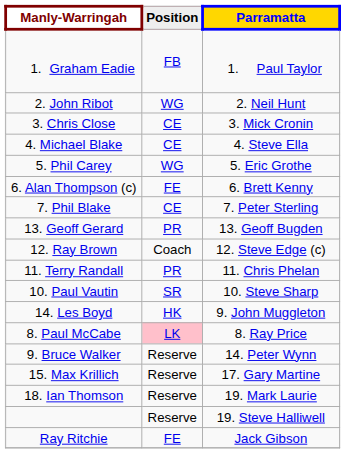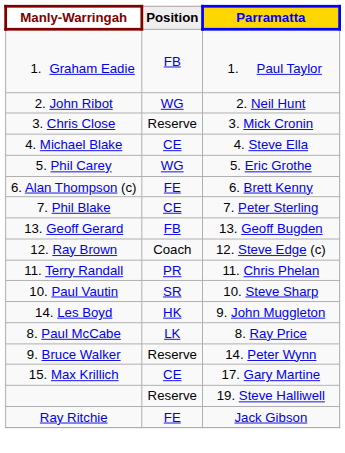(172, 124) CE -> (172, 124) Reserve
(172, 228) PR -> (172, 228) FB
(172, 333) pink background -> (172, 333) no background
(172, 375) Reserve -> (172, 375) CE
- row: (74, 396)
